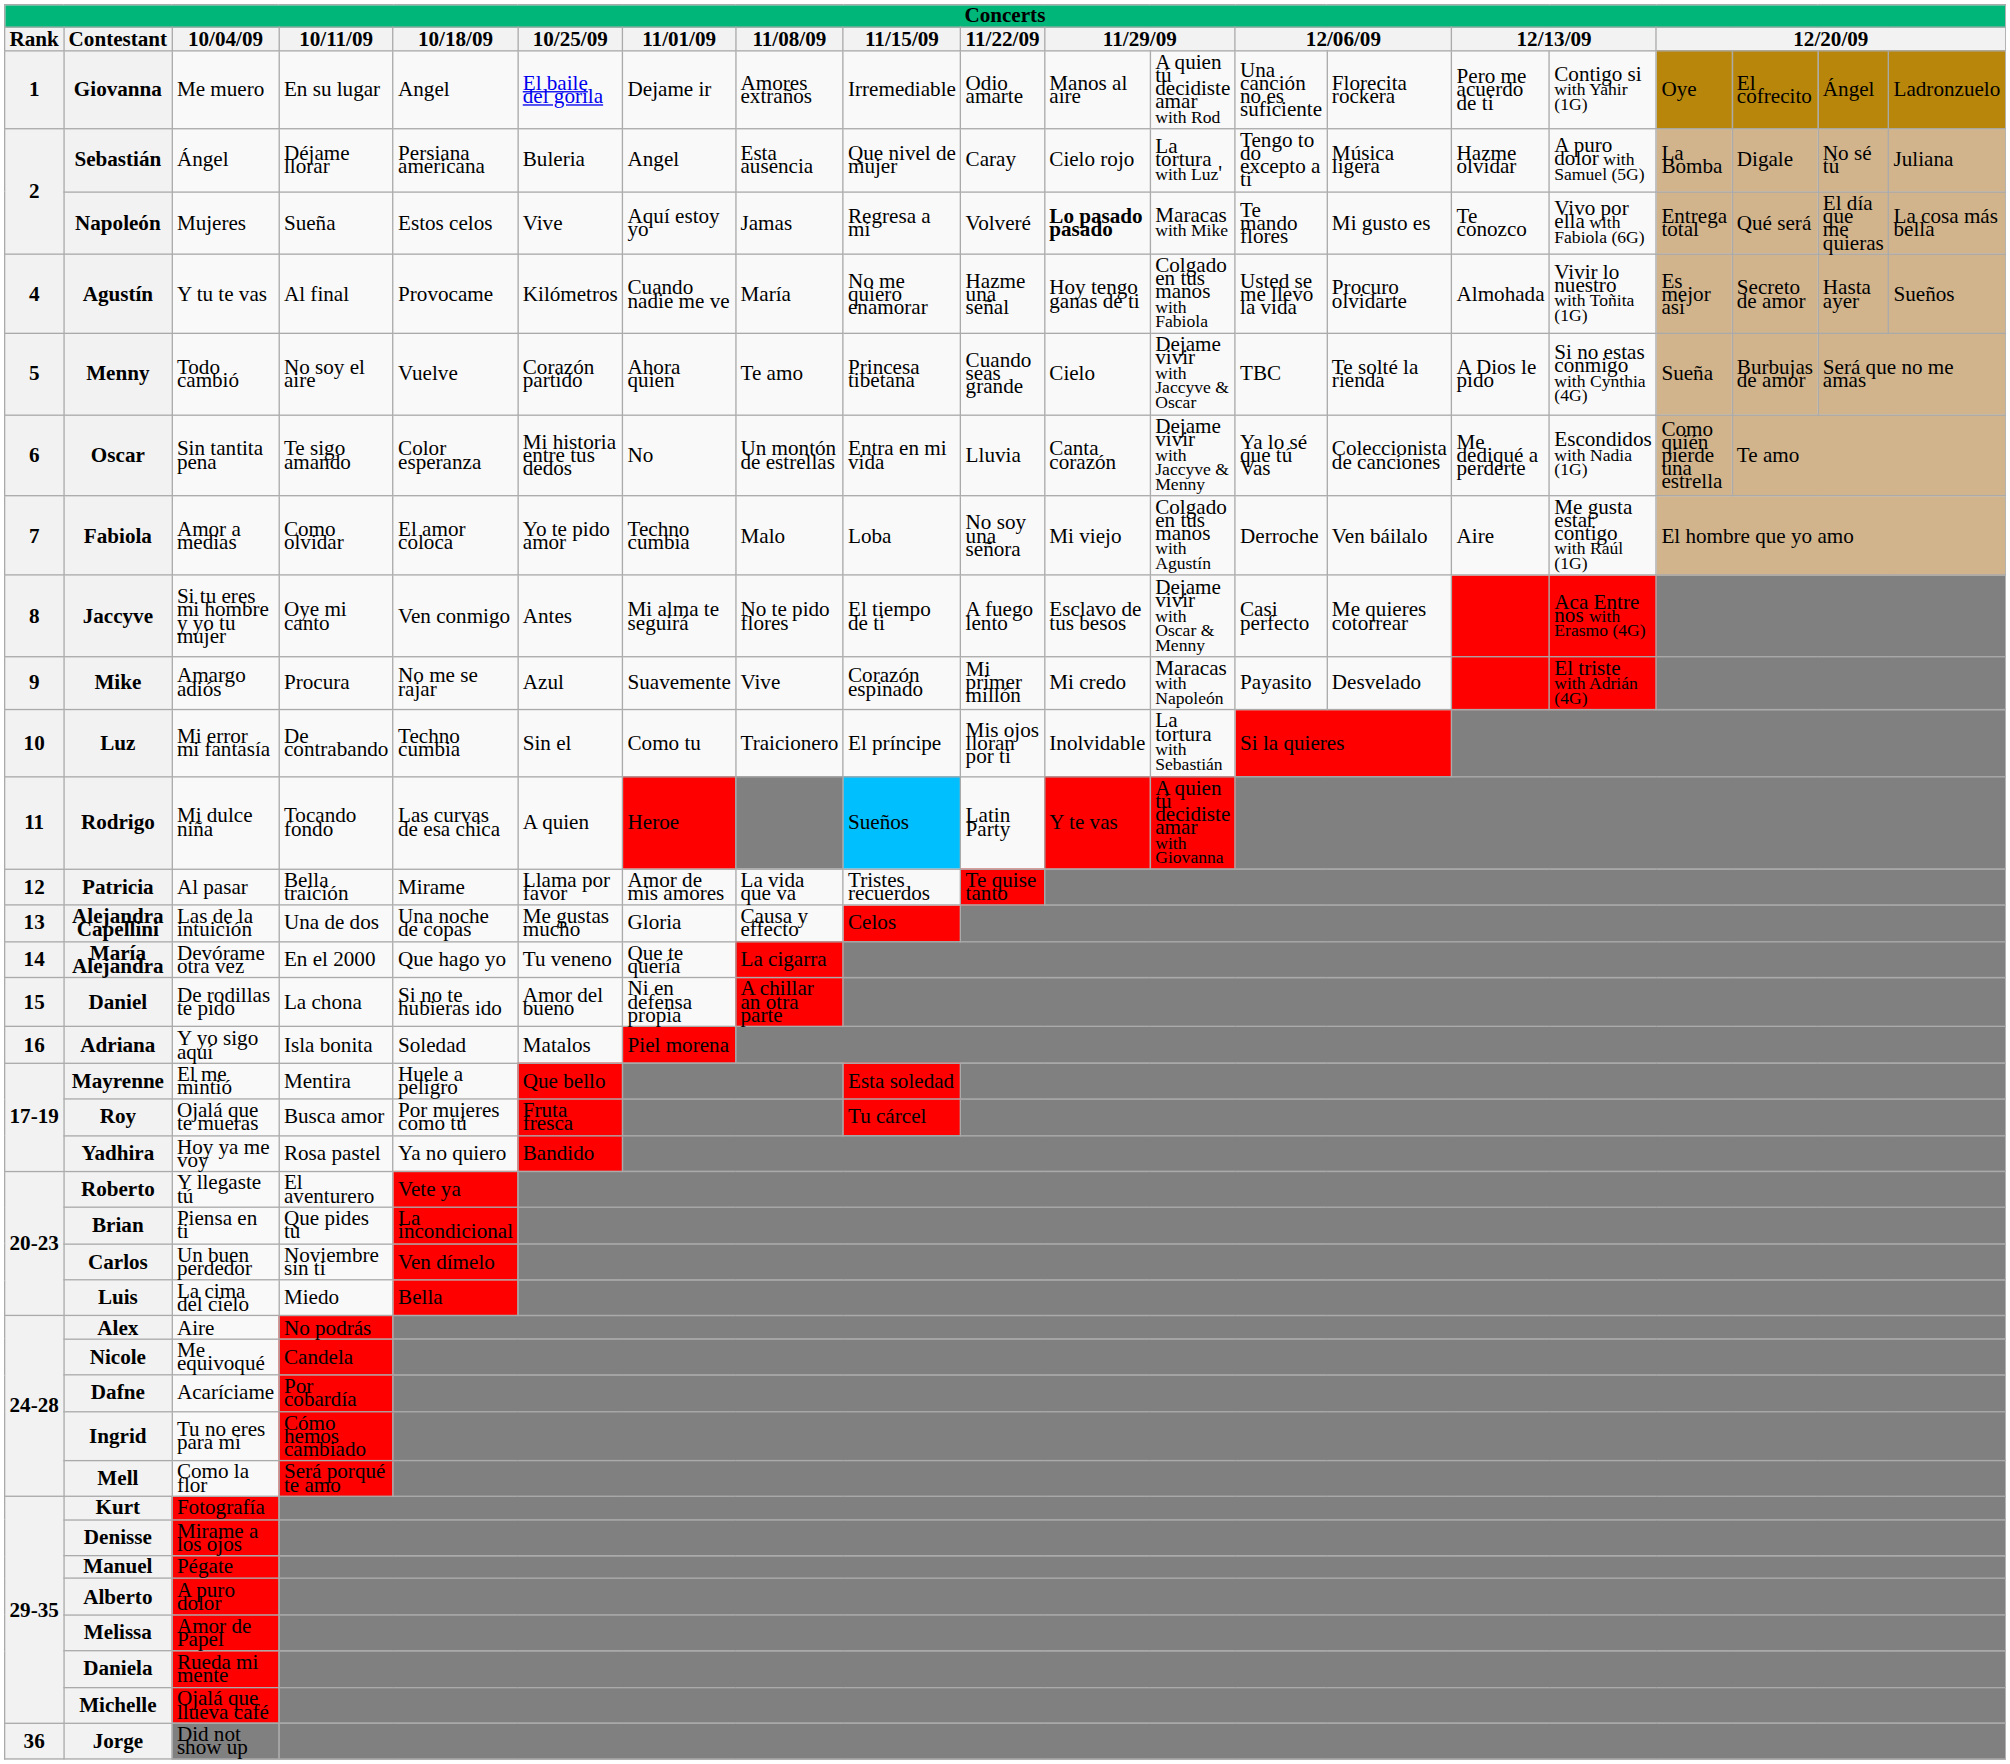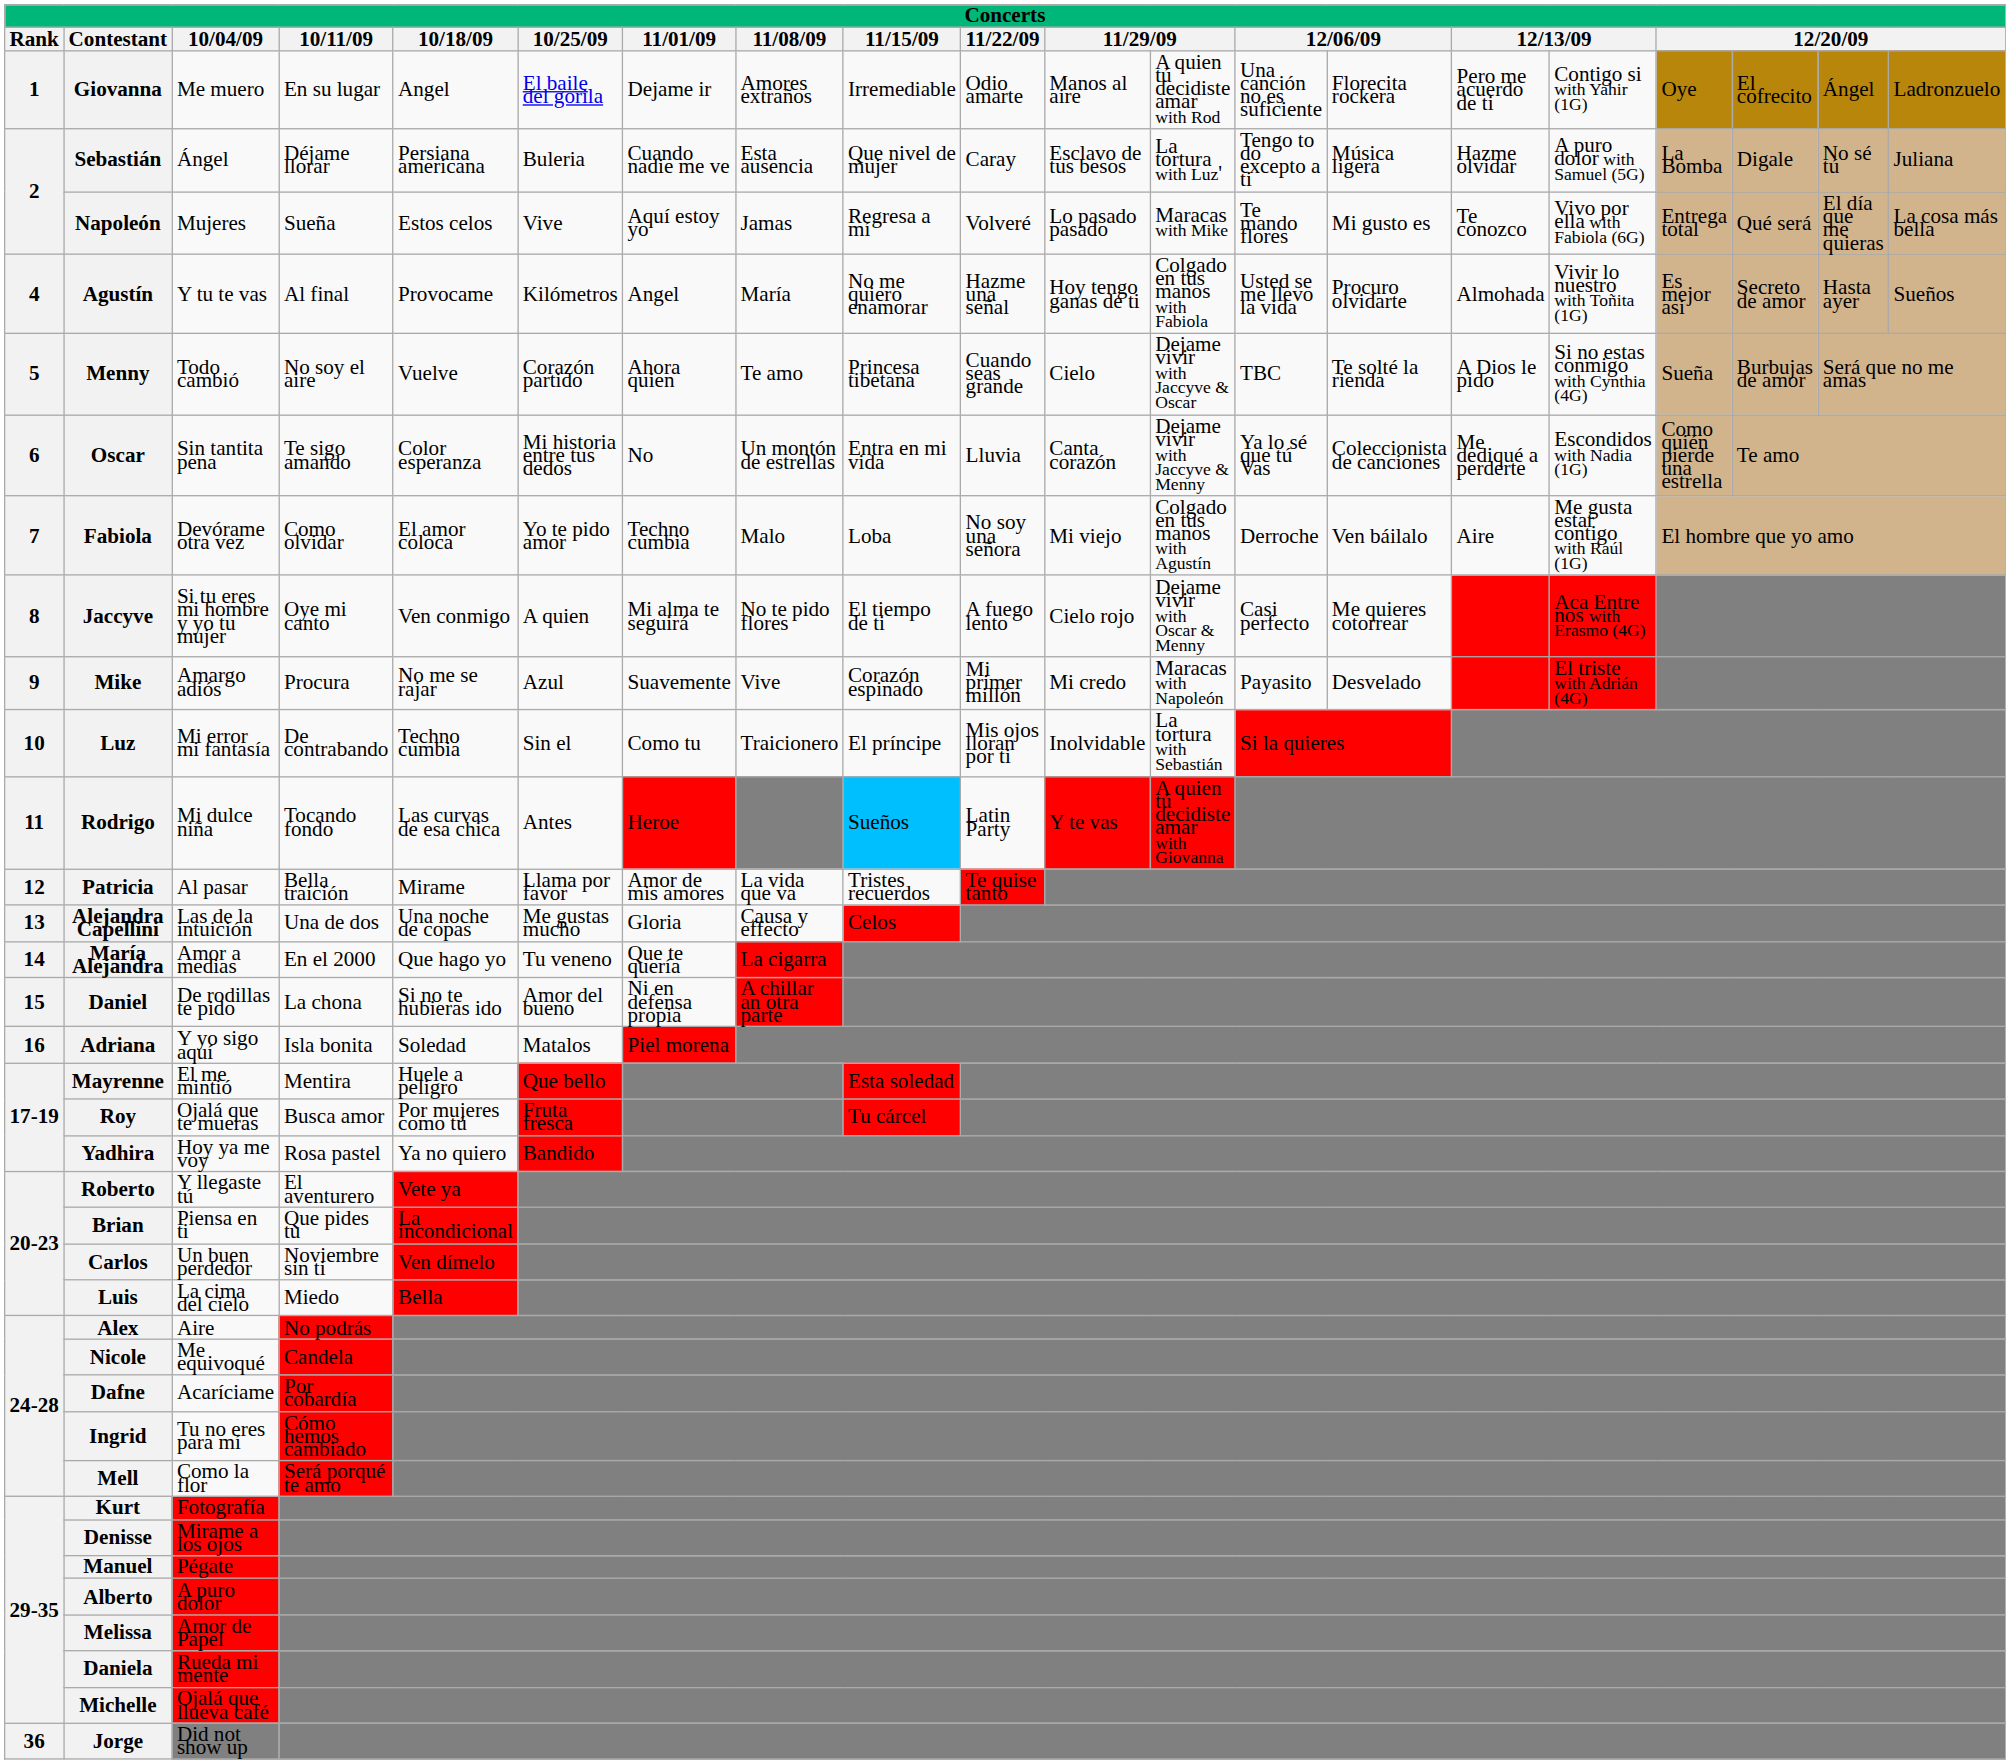(653, 160) Angel -> (679, 160) Cuando nadie me ve
(1092, 160) Cielo rojo -> (1095, 160) Esclavo de tus besos
(1096, 222) bold -> (1093, 222) normal
(679, 293) Cuando nadie me ve -> (653, 293) Angel
(209, 535) Amor a medias -> (221, 535) Devórame otra vez
(547, 615) Antes -> (556, 615) A quien
(1095, 615) Esclavo de tus besos -> (1092, 615) Cielo rojo
(556, 822) A quien -> (547, 822) Antes
(221, 959) Devórame otra vez -> (209, 959) Amor a medias
